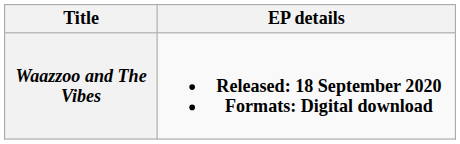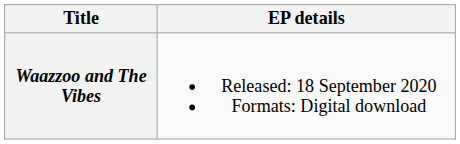(306, 96) bold -> (306, 96) normal
